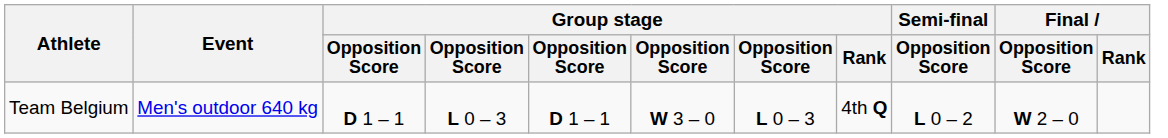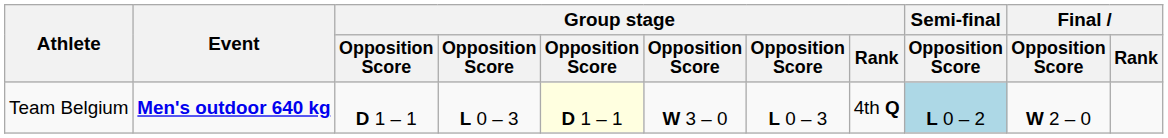(228, 108) normal -> (234, 108) bold
(580, 118) no background -> (592, 118) lightyellow background
(943, 118) no background -> (956, 118) lightblue background
